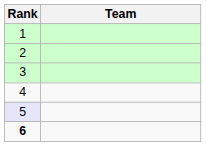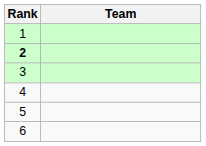(23, 53) normal -> (23, 53) bold
(23, 111) lavender background -> (23, 111) no background
(23, 131) bold -> (23, 131) normal
